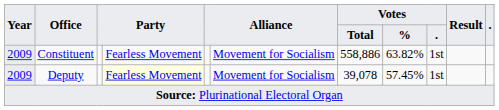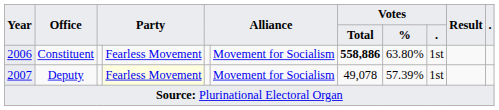(20, 55) 2009 -> (20, 55) 2006
(360, 55) normal -> (360, 55) bold
(405, 55) 63.82% -> (405, 55) 63.80%
(20, 75) 2009 -> (20, 75) 2007
(360, 75) 39,078 -> (360, 75) 49,078
(405, 75) 57.45% -> (405, 75) 57.39%
